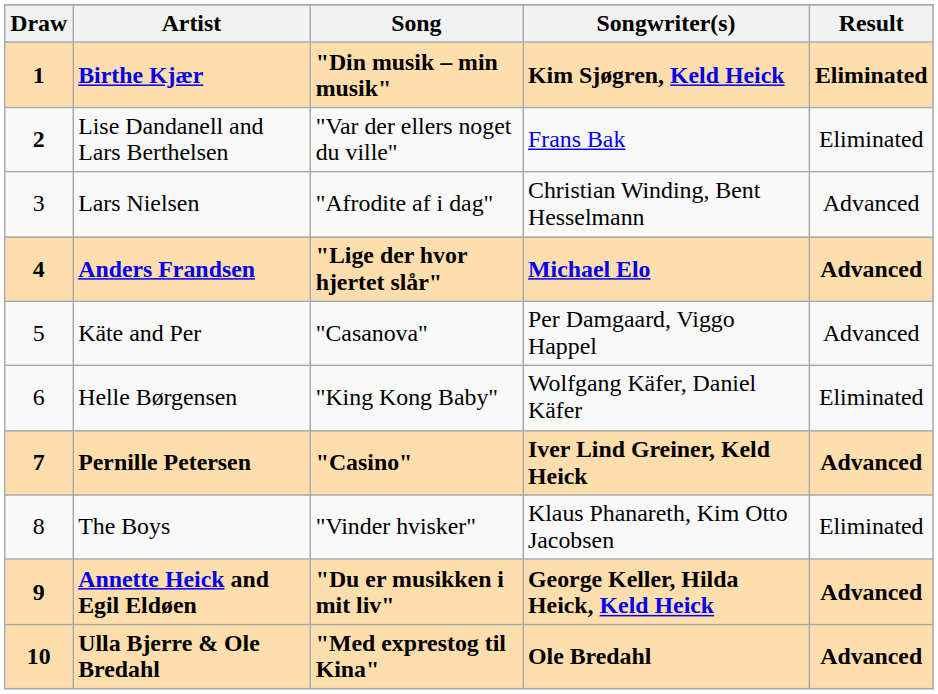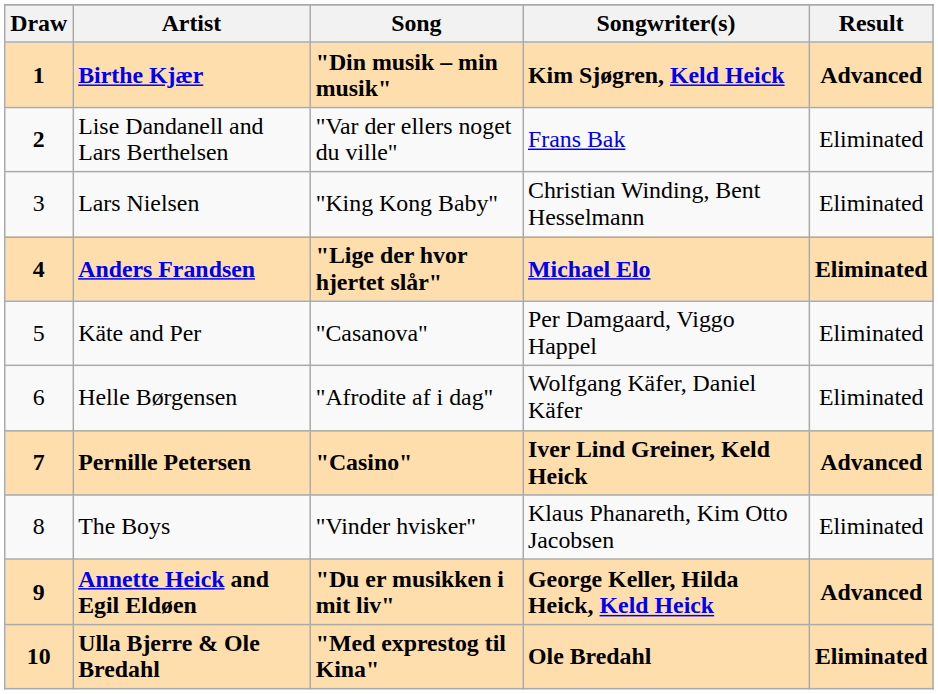(871, 74) Eliminated -> (871, 74) Advanced
(405, 203) "Afrodite af i dag" -> (407, 203) "King Kong Baby"
(871, 203) Advanced -> (871, 203) Eliminated
(871, 268) Advanced -> (871, 268) Eliminated
(871, 333) Advanced -> (871, 333) Eliminated
(407, 397) "King Kong Baby" -> (405, 397) "Afrodite af i dag"
(871, 656) Advanced -> (871, 656) Eliminated
